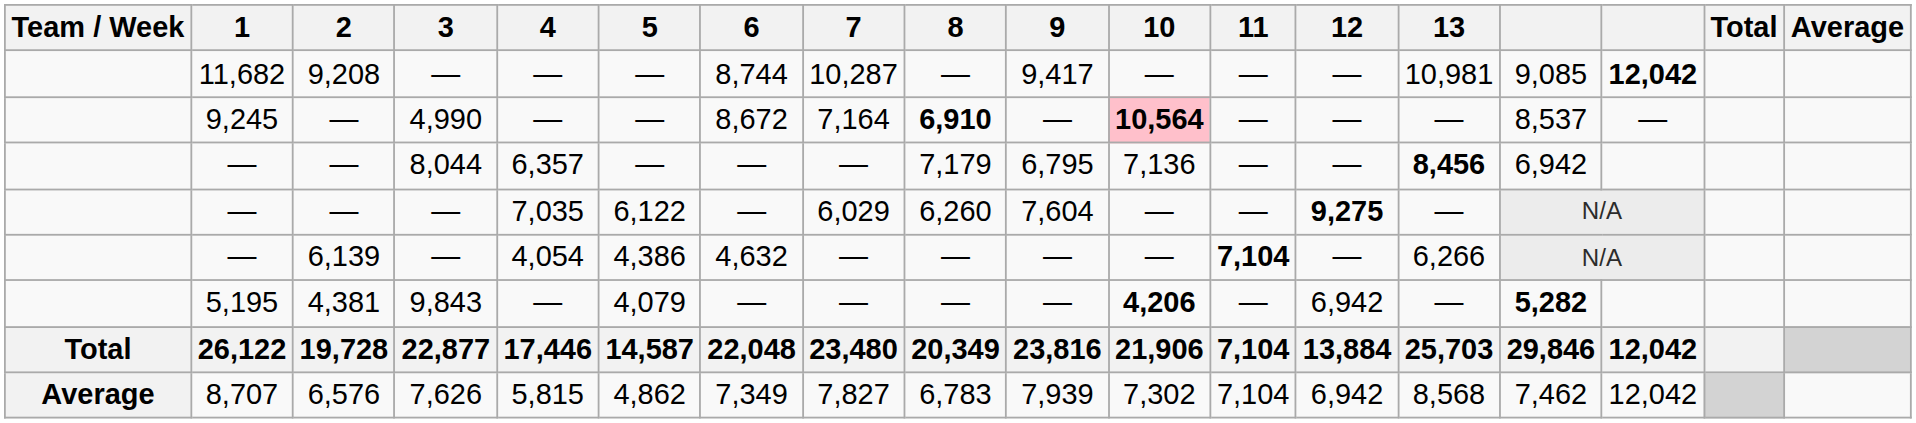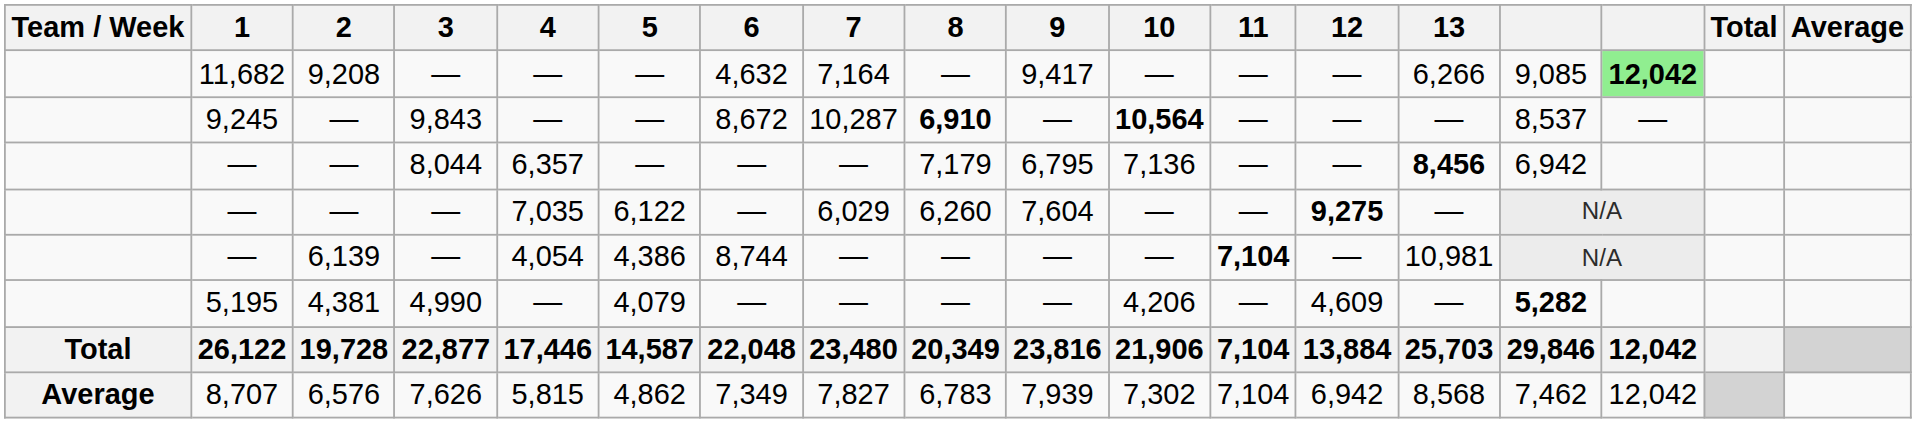(752, 73) 8,744 -> (752, 73) 4,632
(854, 73) 10,287 -> (854, 73) 7,164
(1449, 73) 10,981 -> (1449, 73) 6,266
(1653, 73) no background -> (1653, 73) lightgreen background
(446, 119) 4,990 -> (446, 119) 9,843
(854, 119) 7,164 -> (854, 119) 10,287
(1159, 119) pink background -> (1159, 119) no background
(752, 257) 4,632 -> (752, 257) 8,744
(1449, 257) 6,266 -> (1449, 257) 10,981
(446, 303) 9,843 -> (446, 303) 4,990
(1159, 303) bold -> (1159, 303) normal
(1347, 303) 6,942 -> (1347, 303) 4,609
